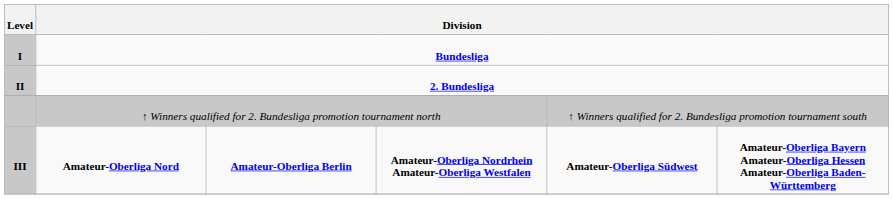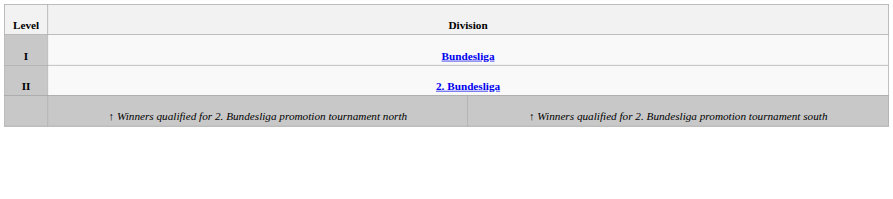- row: (20, 166)
